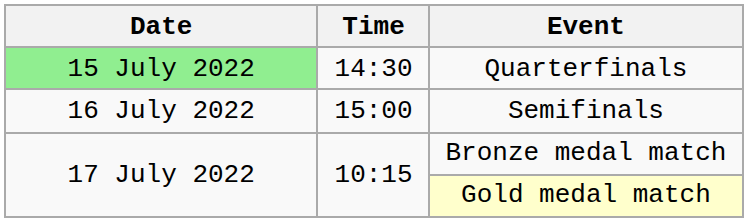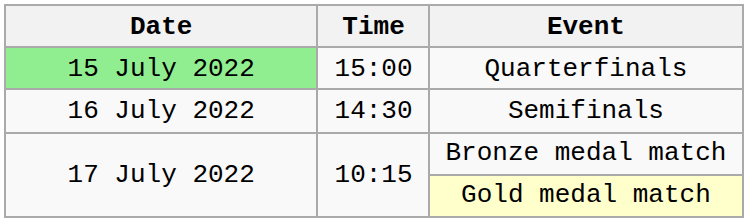(374, 69) 14:30 -> (374, 69) 15:00
(374, 111) 15:00 -> (374, 111) 14:30
